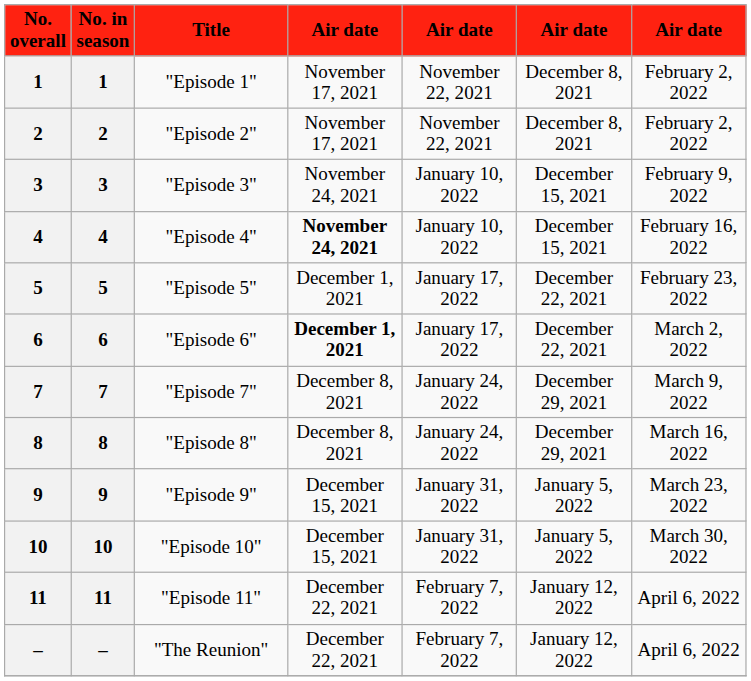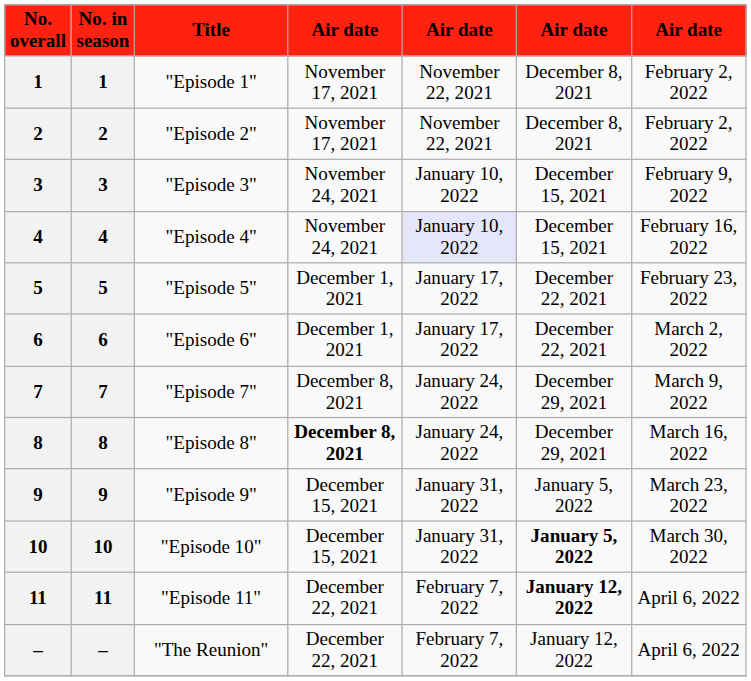(345, 236) bold -> (345, 236) normal
(459, 236) no background -> (459, 236) lavender background
(345, 340) bold -> (345, 340) normal
(345, 443) normal -> (345, 443) bold
(574, 546) normal -> (574, 546) bold
(574, 598) normal -> (574, 598) bold
